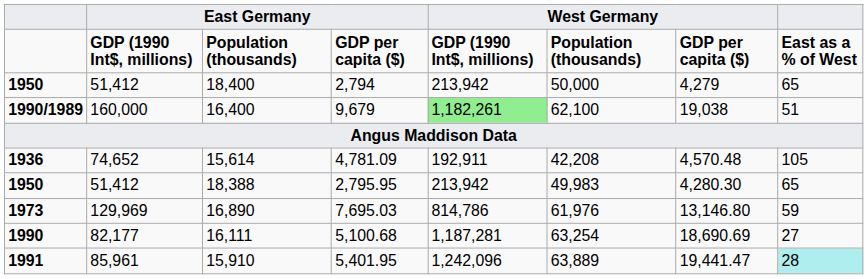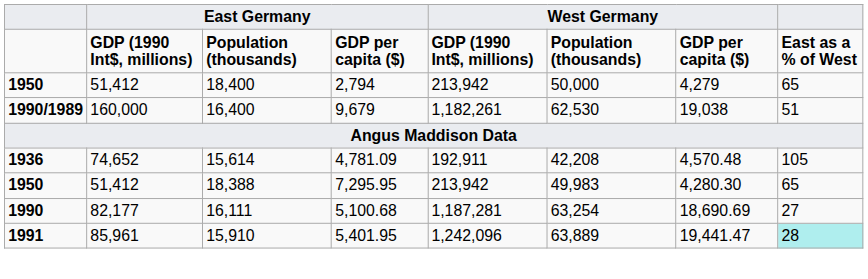(467, 110) lightgreen background -> (467, 110) no background
(575, 110) 62,100 -> (575, 110) 62,530
(366, 185) 2,795.95 -> (366, 185) 7,295.95
- row: (230, 210)
